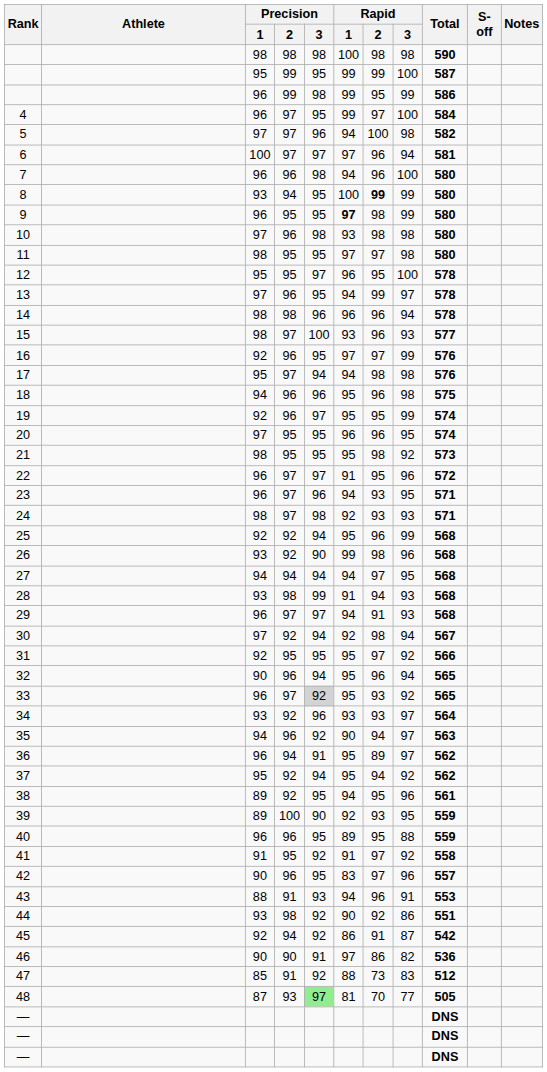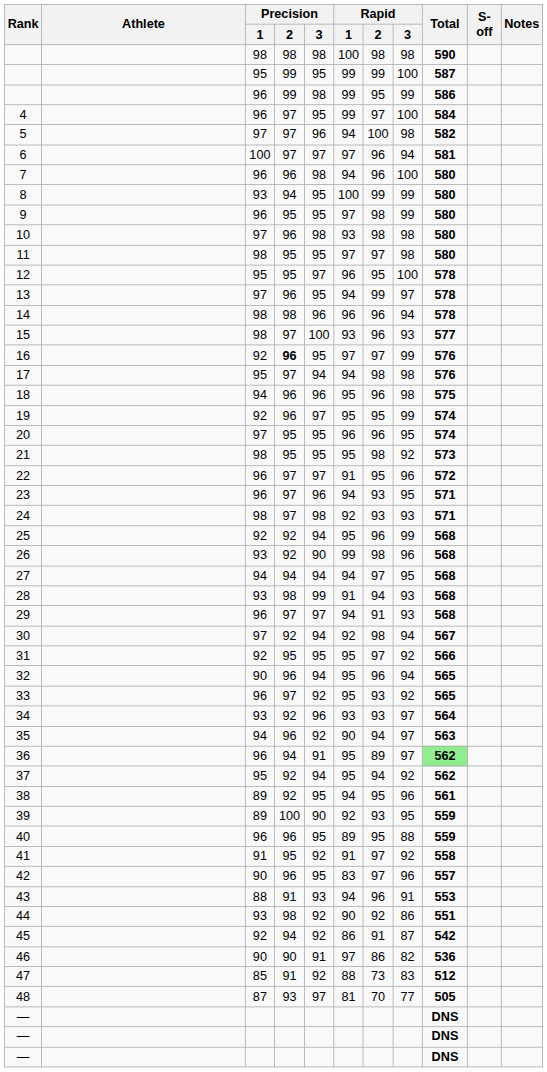(378, 194) bold -> (378, 194) normal
(348, 214) bold -> (348, 214) normal
(289, 355) normal -> (289, 355) bold
(319, 696) lightgrey background -> (319, 696) no background
(445, 756) no background -> (445, 756) lightgreen background
(319, 996) lightgreen background -> (319, 996) no background
